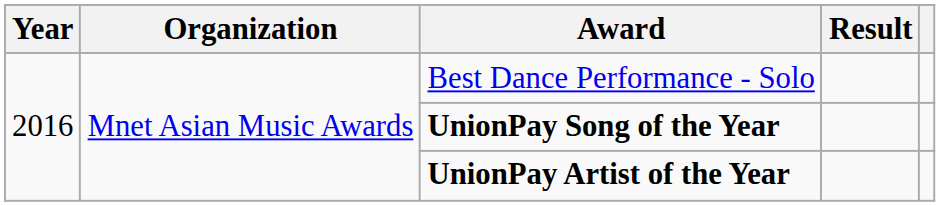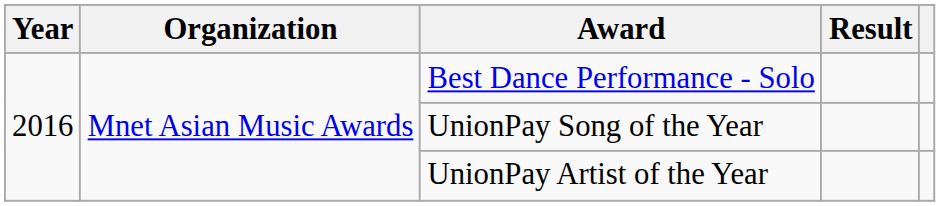(604, 126) bold -> (595, 126) normal
(609, 175) bold -> (598, 175) normal
